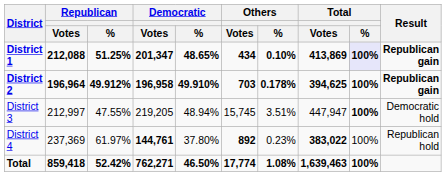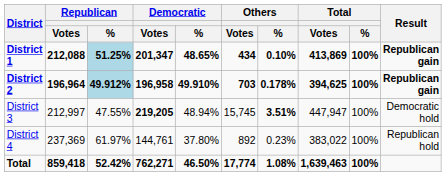(113, 56) no background -> (113, 56) lightblue background
(365, 56) lavender background -> (365, 56) no background
(110, 84) no background -> (110, 84) lightblue background
(154, 112) normal -> (154, 112) bold
(281, 112) normal -> (281, 112) bold
(365, 112) bold -> (365, 112) normal
(154, 140) bold -> (154, 140) normal
(247, 140) bold -> (247, 140) normal
(328, 140) bold -> (328, 140) normal
